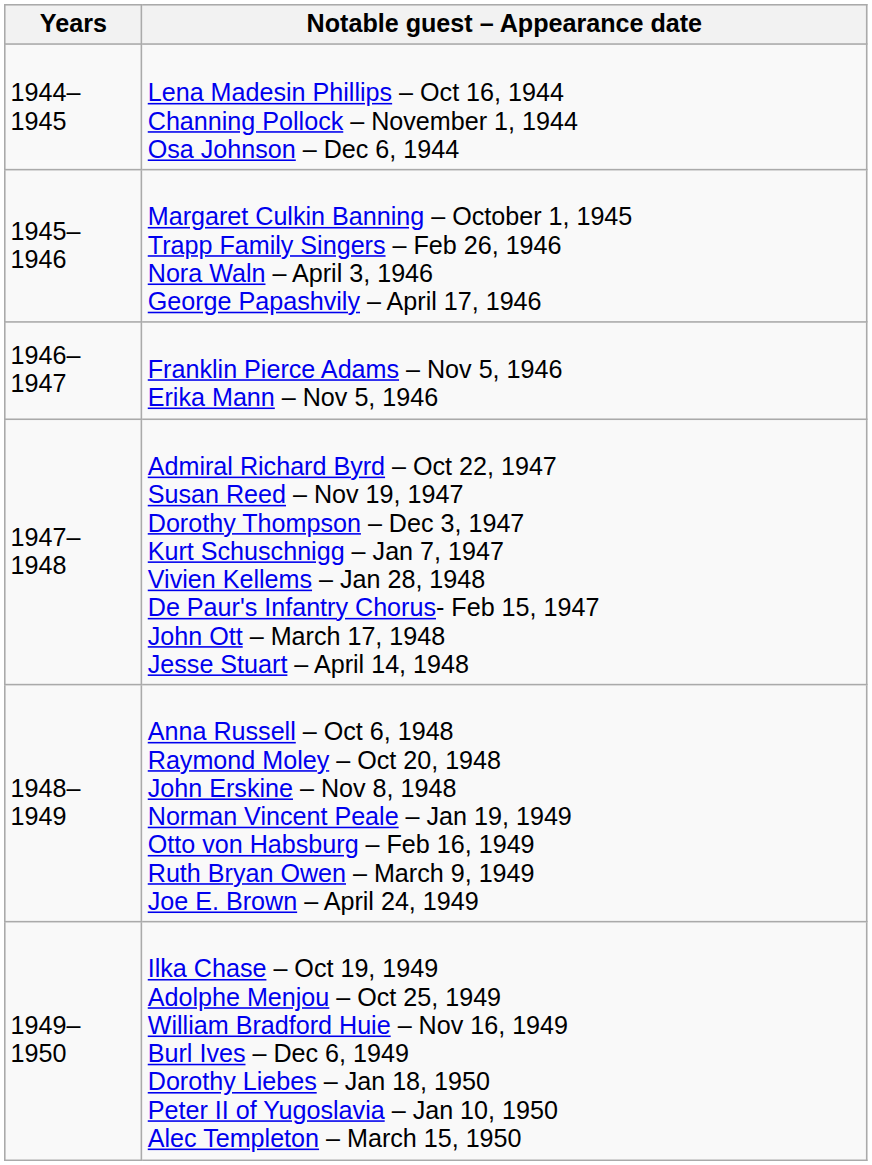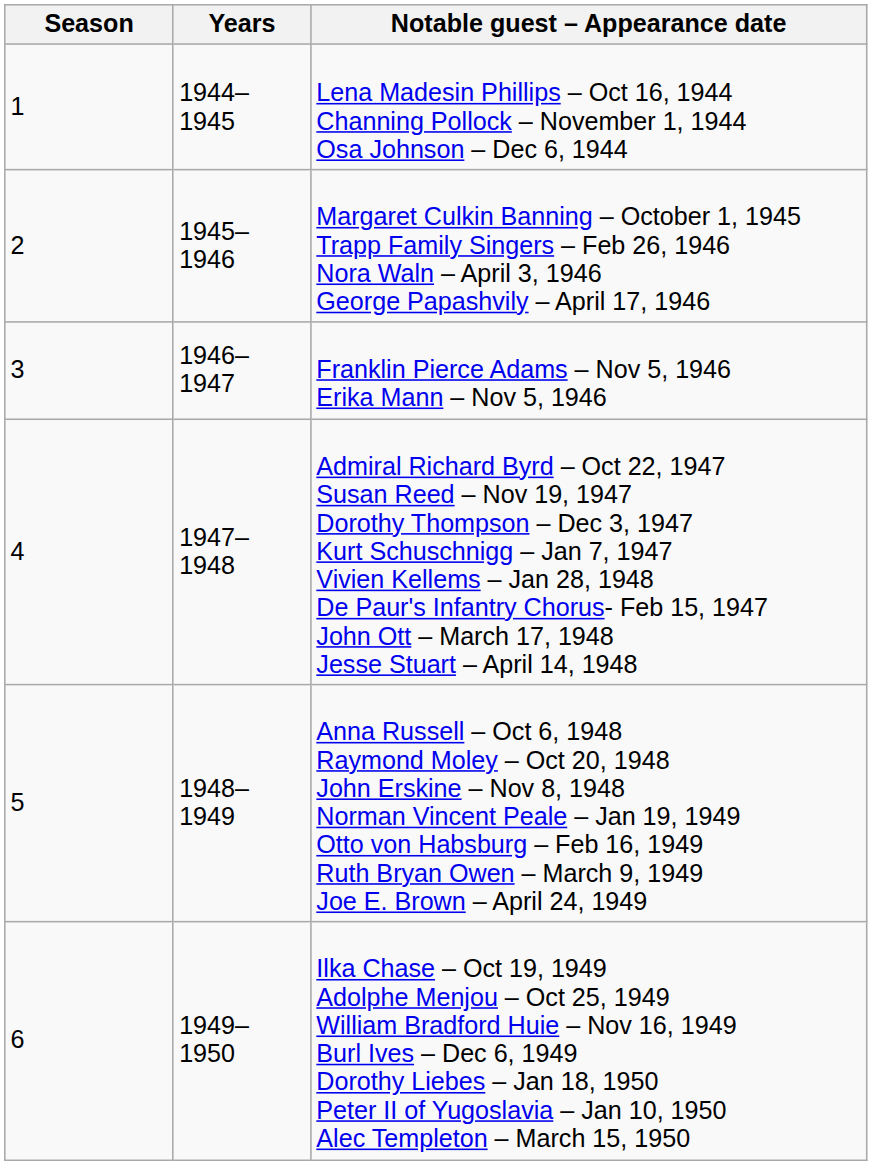+ column: (89, 24)
